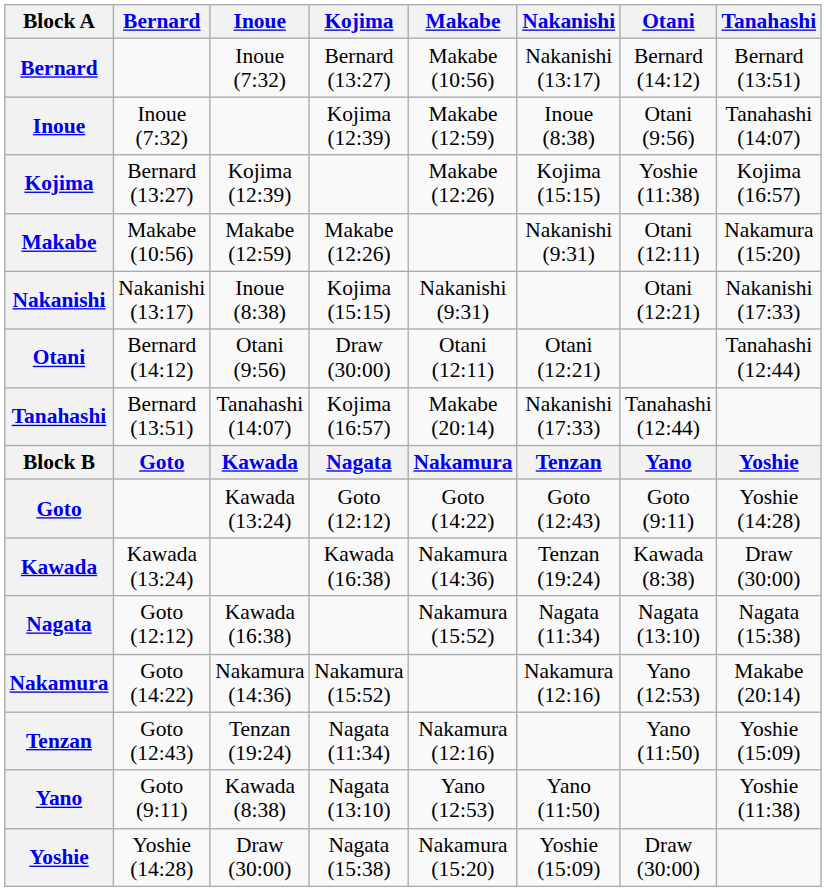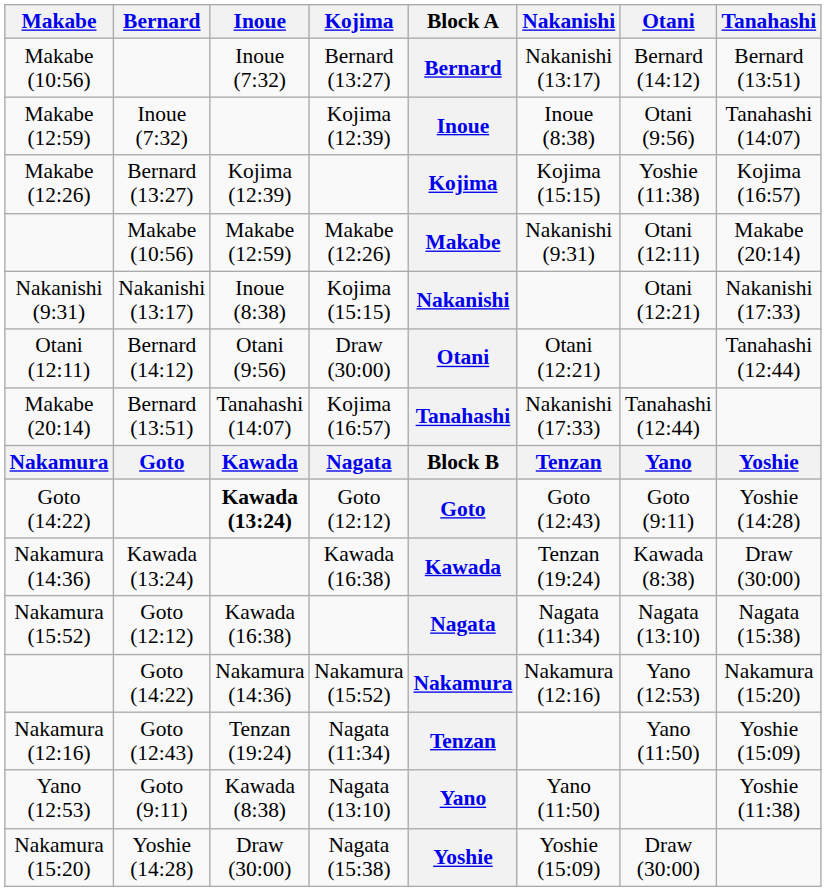columns swapped: (59, 21) <-> (463, 21)
(769, 241) Nakamura (15:20) -> (769, 241) Makabe (20:14)
(260, 508) normal -> (260, 508) bold
(769, 682) Makabe (20:14) -> (769, 682) Nakamura (15:20)
